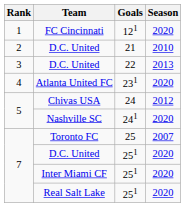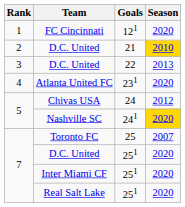(163, 48) no background -> (163, 48) gold background
(163, 118) no background -> (163, 118) gold background
